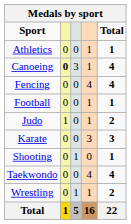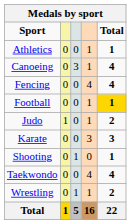(65, 66) bold -> (65, 66) normal
(112, 102) no background -> (112, 102) gold background
